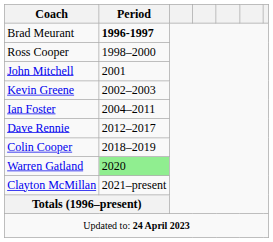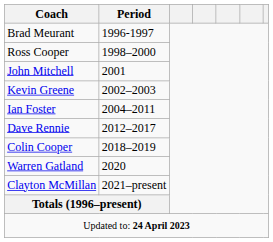(128, 33) bold -> (128, 33) normal
(114, 166) lightgreen background -> (114, 166) no background
